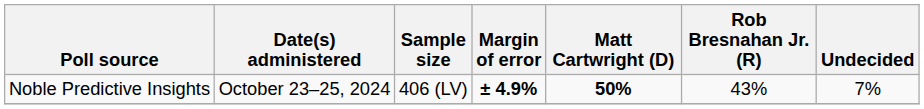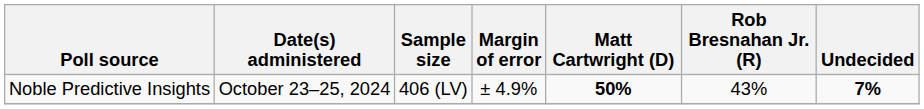(509, 89) bold -> (509, 89) normal
(868, 89) normal -> (868, 89) bold
